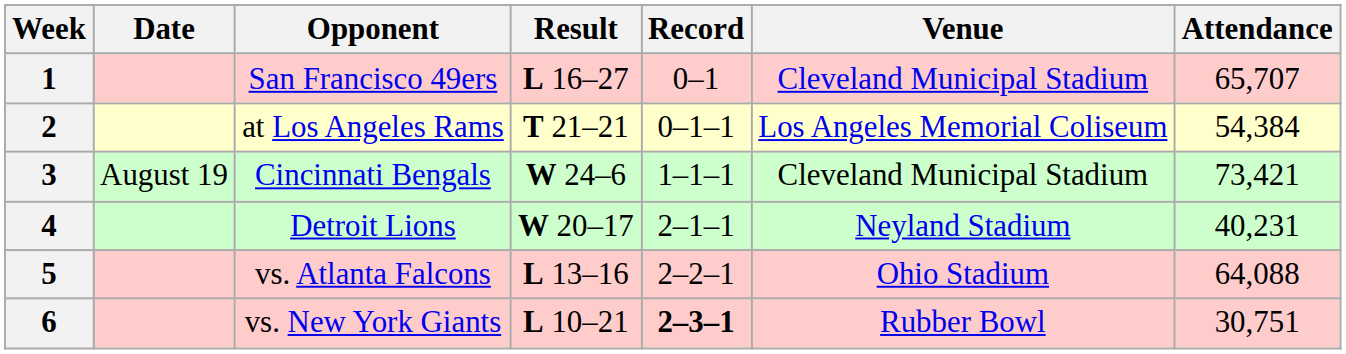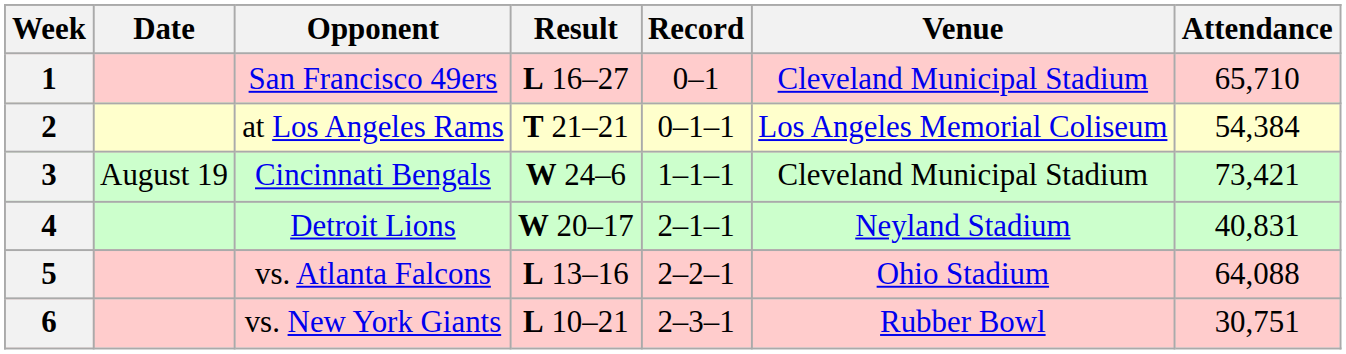(1257, 77) 65,707 -> (1257, 77) 65,710
(1257, 224) 40,231 -> (1257, 224) 40,831
(696, 322) bold -> (696, 322) normal
